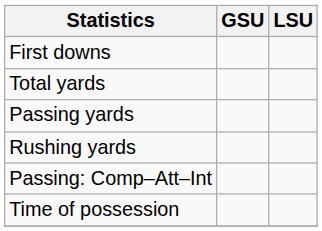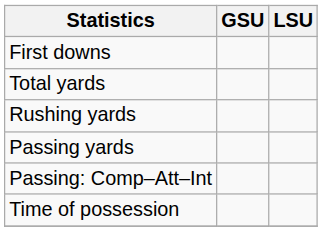rows swapped: (73, 146) <-> (72, 115)
